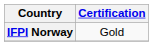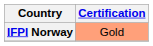(112, 31) no background -> (112, 31) lightsalmon background
